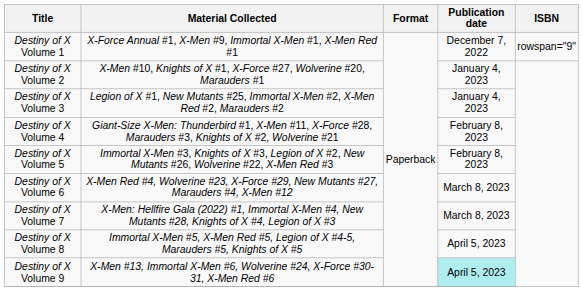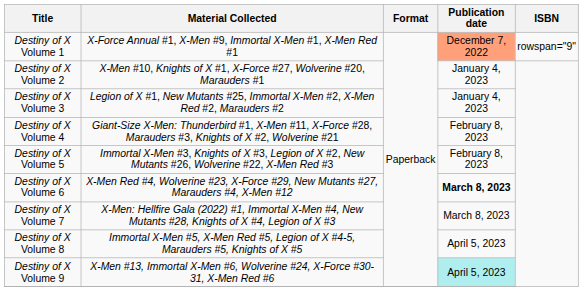(476, 46) no background -> (476, 46) lightsalmon background
(476, 187) normal -> (476, 187) bold
